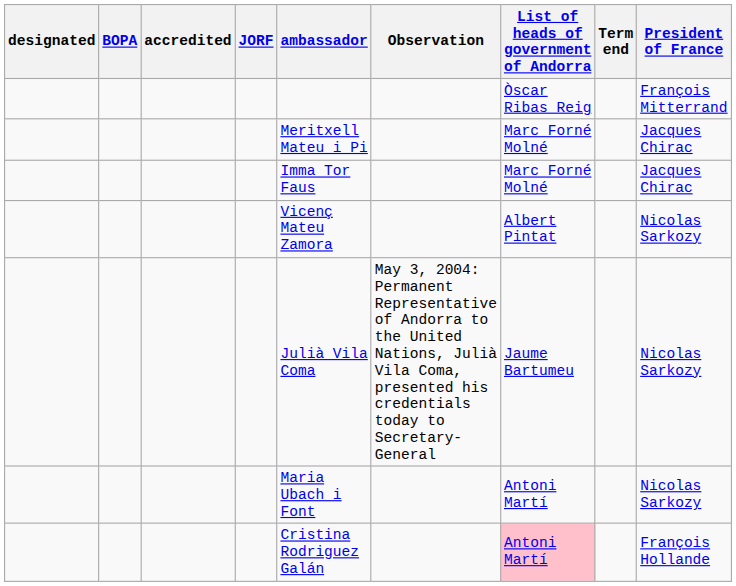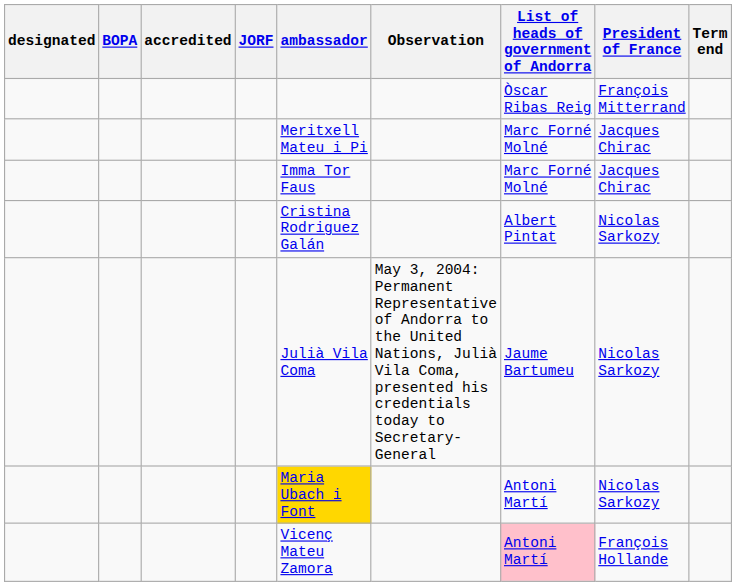columns swapped: (684, 42) <-> (616, 42)
(307, 229) Vicenç Mateu Zamora -> (320, 229) Cristina Rodriguez Galán
(311, 495) no background -> (311, 495) gold background
(320, 552) Cristina Rodriguez Galán -> (307, 552) Vicenç Mateu Zamora
